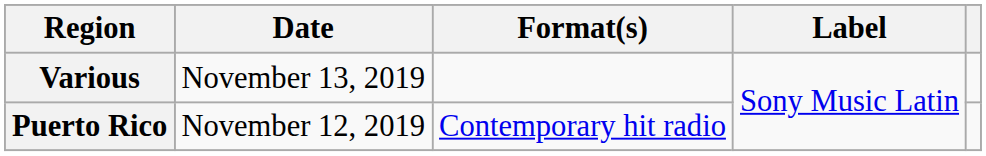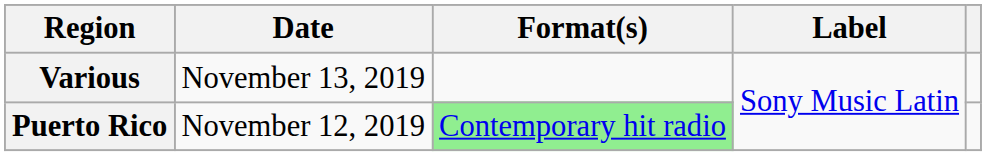(582, 125) no background -> (582, 125) lightgreen background
